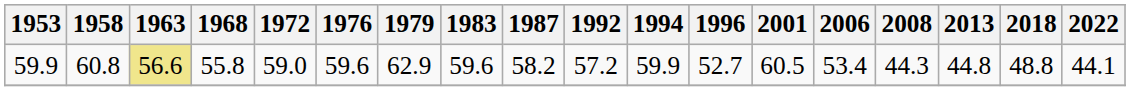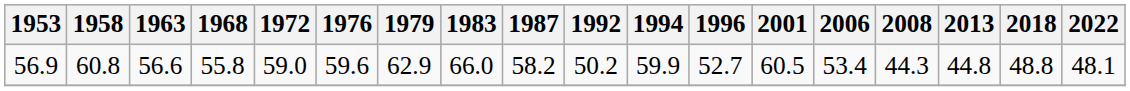(36, 64) 59.9 -> (36, 64) 56.9
(160, 64) khaki background -> (160, 64) no background
(471, 64) 59.6 -> (471, 64) 66.0
(596, 64) 57.2 -> (596, 64) 50.2
(1094, 64) 44.1 -> (1094, 64) 48.1
